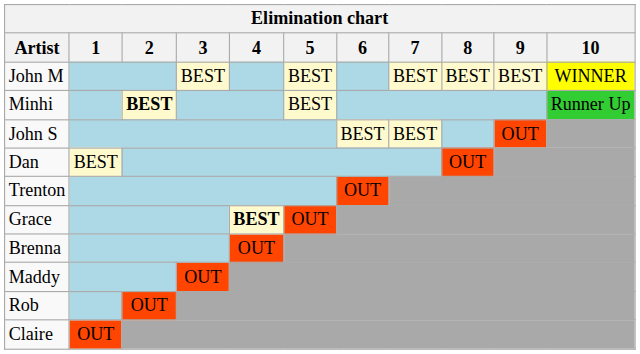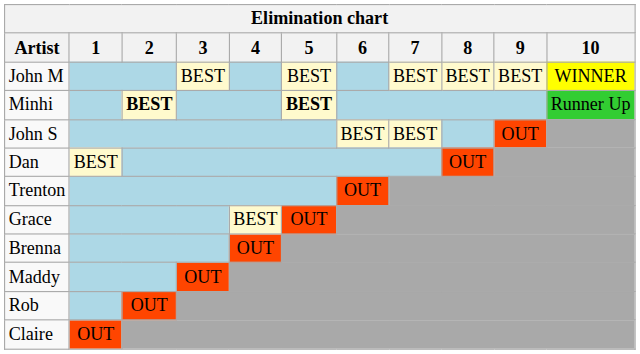(310, 104) normal -> (309, 104) bold
(256, 219) bold -> (255, 219) normal
